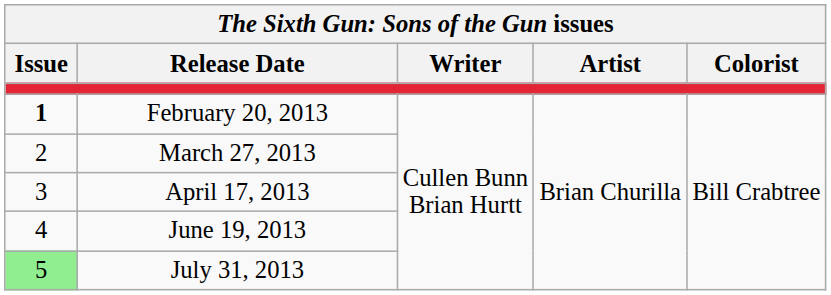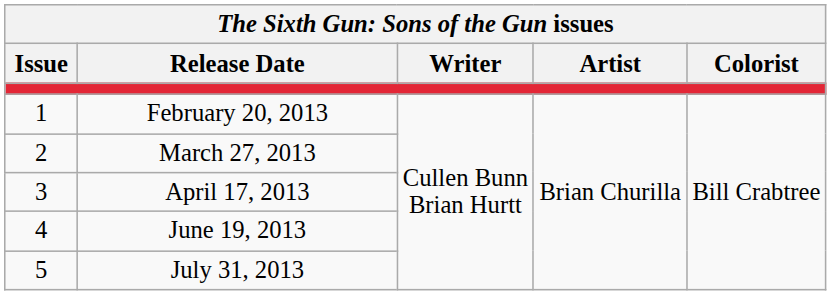(41, 113) bold -> (41, 113) normal
(41, 269) lightgreen background -> (41, 269) no background
